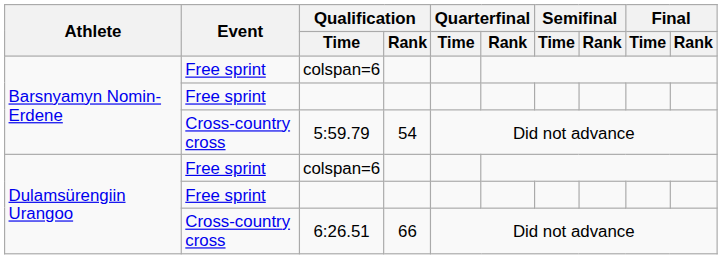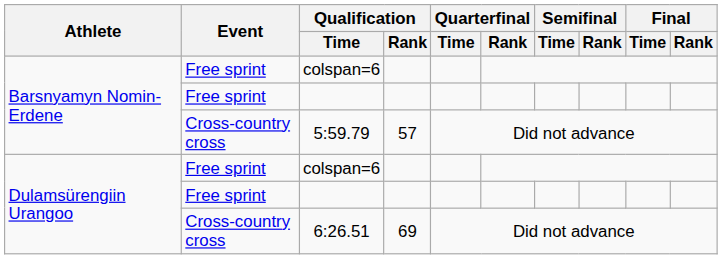(407, 133) 54 -> (407, 133) 57
(407, 231) 66 -> (407, 231) 69
